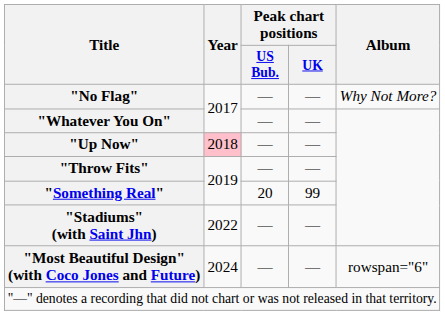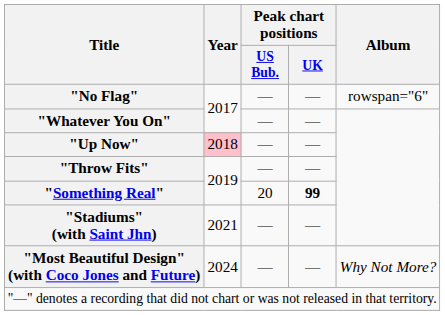(388, 96) Why Not More? -> (388, 96) rowspan="6"
(313, 192) normal -> (313, 192) bold
(223, 225) 2022 -> (223, 225) 2021
(388, 266) rowspan="6" -> (388, 266) Why Not More?
